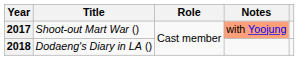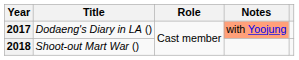(87, 30) Shoot-out Mart War () -> (94, 30) Dodaeng's Diary in LA ()
(94, 47) Dodaeng's Diary in LA () -> (87, 47) Shoot-out Mart War ()
